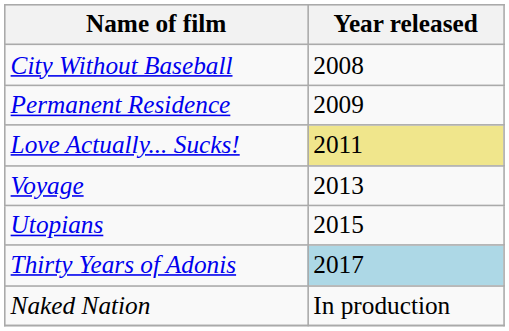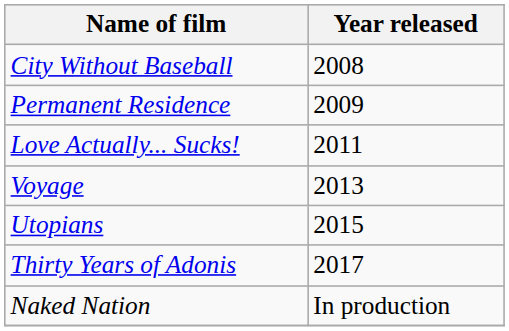(338, 144) khaki background -> (338, 144) no background
(339, 265) lightblue background -> (339, 265) no background
